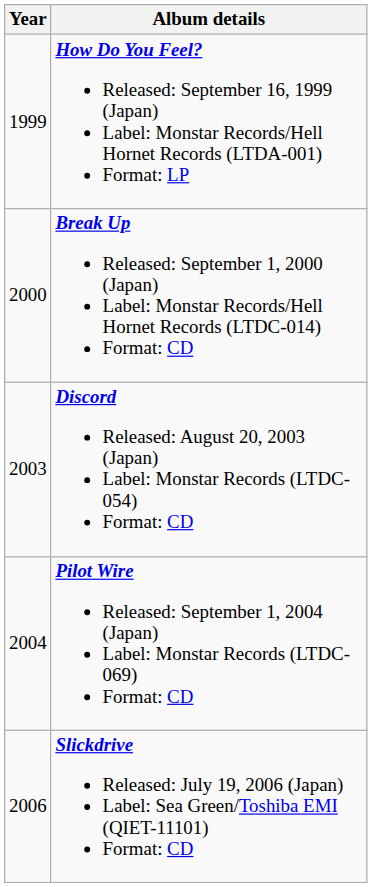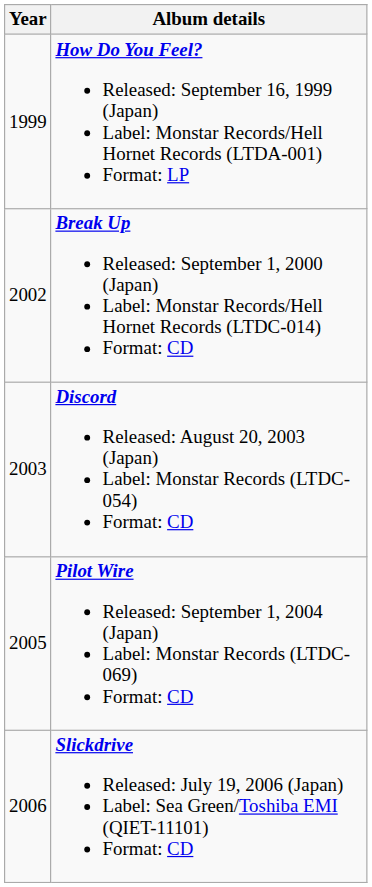(28, 295) 2000 -> (28, 295) 2002
(28, 643) 2004 -> (28, 643) 2005
